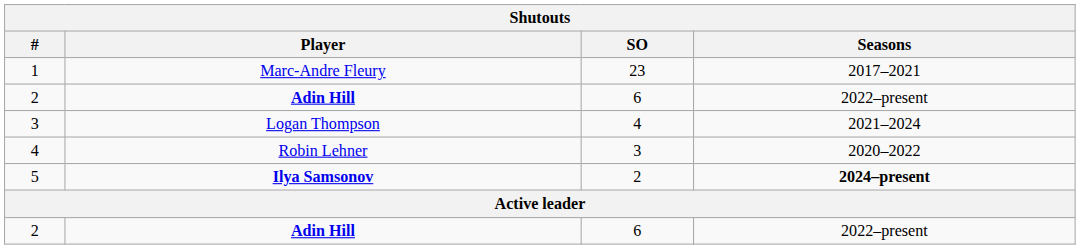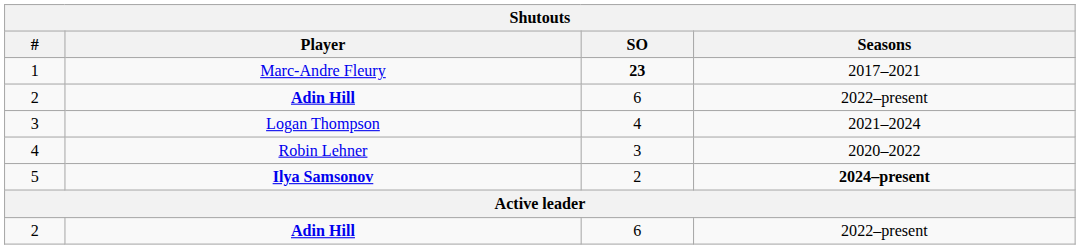(637, 71) normal -> (637, 71) bold
